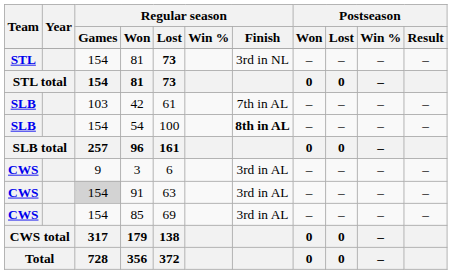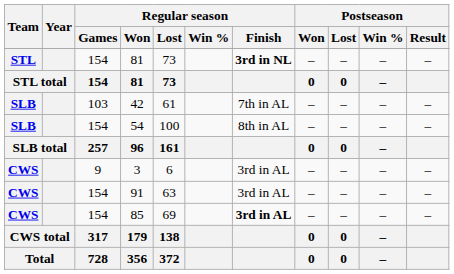(169, 59) bold -> (169, 59) normal
(262, 59) normal -> (264, 59) bold
(262, 125) bold -> (264, 125) normal
(98, 192) lightgrey background -> (98, 192) no background
(262, 214) normal -> (264, 214) bold
